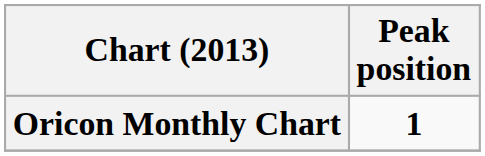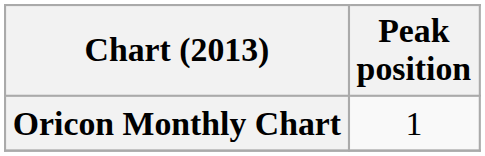(414, 122) bold -> (414, 122) normal
